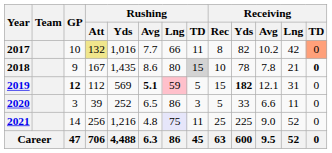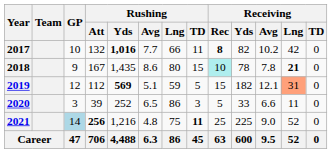(96, 49) khaki background -> (96, 49) no background
(123, 49) normal -> (123, 49) bold
(220, 49) normal -> (220, 49) bold
(316, 49) lightsalmon background -> (316, 49) no background
(198, 67) lightgrey background -> (198, 67) no background
(220, 67) no background -> (220, 67) paleturquoise background
(293, 67) normal -> (293, 67) bold
(316, 67) bold -> (316, 67) normal
(75, 85) bold -> (75, 85) normal
(123, 85) normal -> (123, 85) bold
(150, 85) bold -> (150, 85) normal
(175, 85) pink background -> (175, 85) no background
(244, 85) bold -> (244, 85) normal
(293, 85) no background -> (293, 85) lightsalmon background
(75, 121) no background -> (75, 121) lightblue background
(96, 121) normal -> (96, 121) bold
(175, 121) lavender background -> (175, 121) no background
(198, 121) normal -> (198, 121) bold
